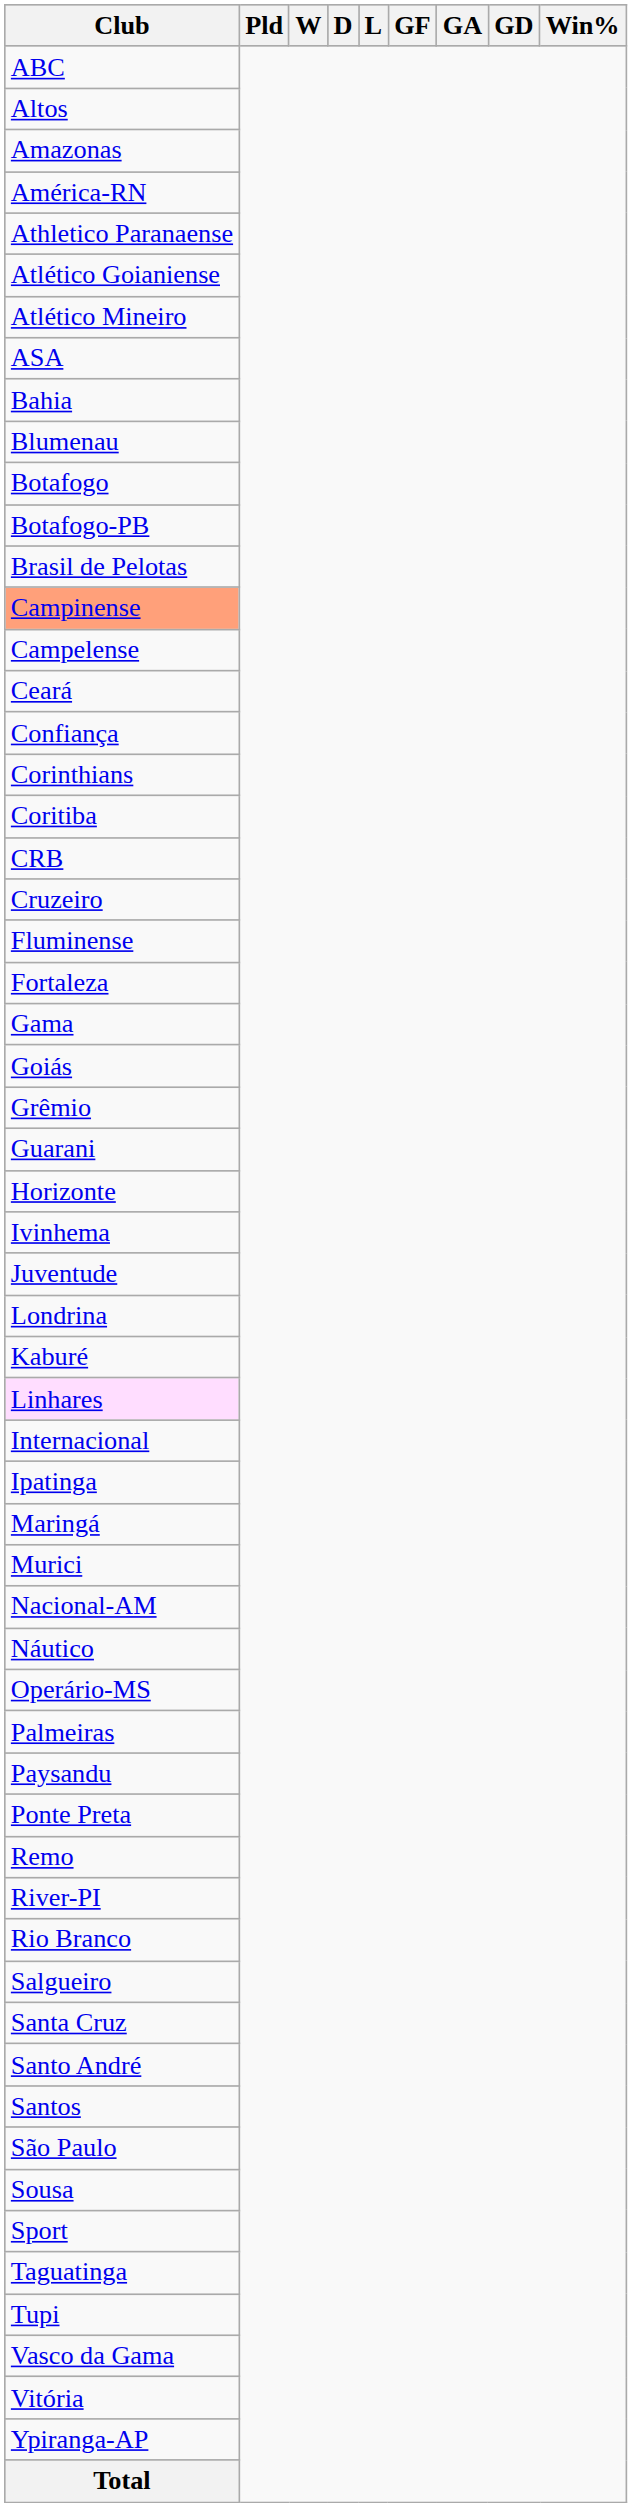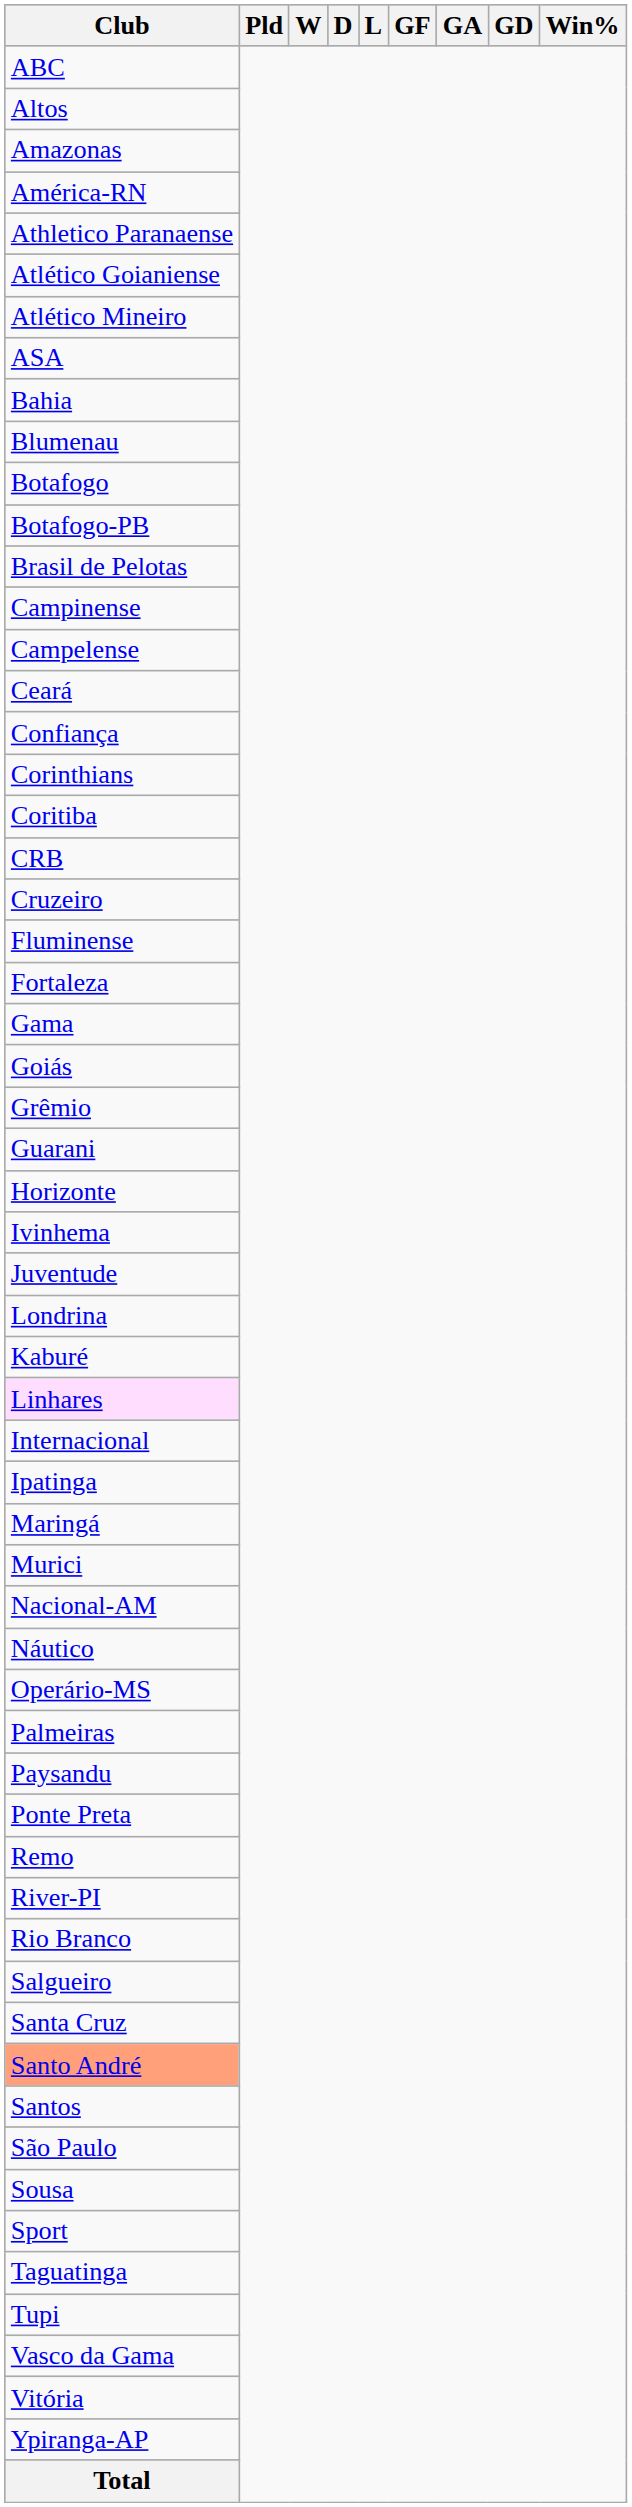(76, 607) lightsalmon background -> (76, 607) no background
(76, 2064) no background -> (76, 2064) lightsalmon background
